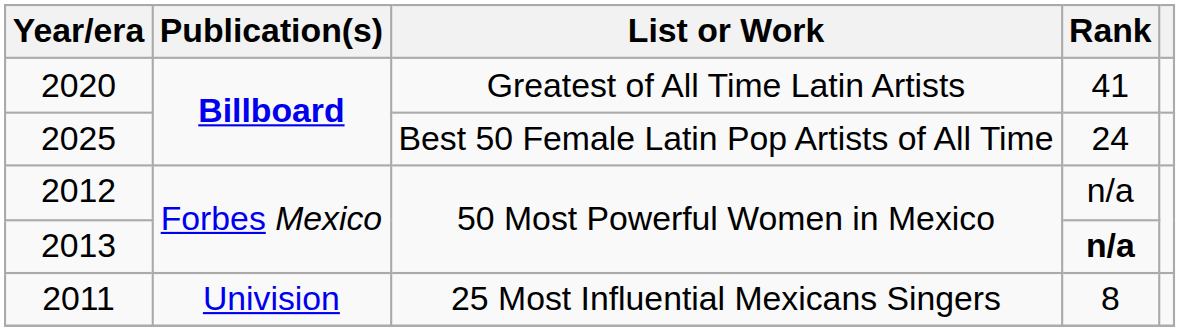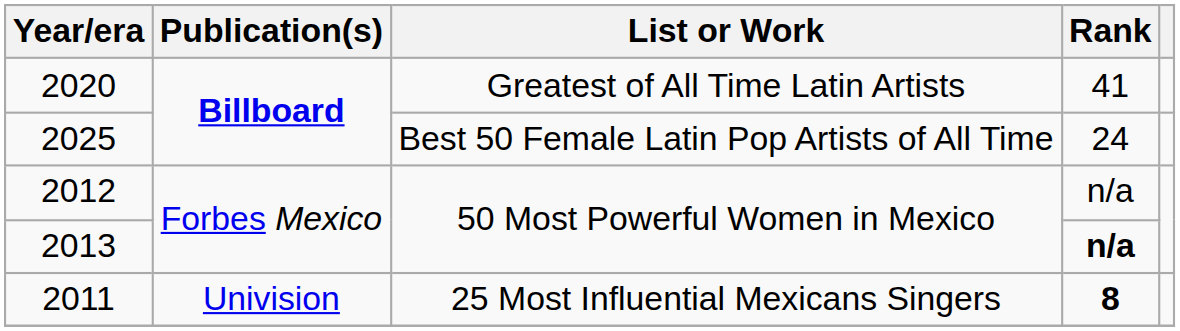(1110, 298) normal -> (1110, 298) bold
